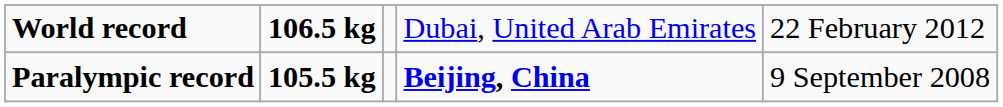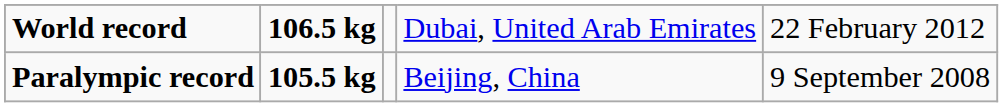(497, 76) bold -> (492, 76) normal
